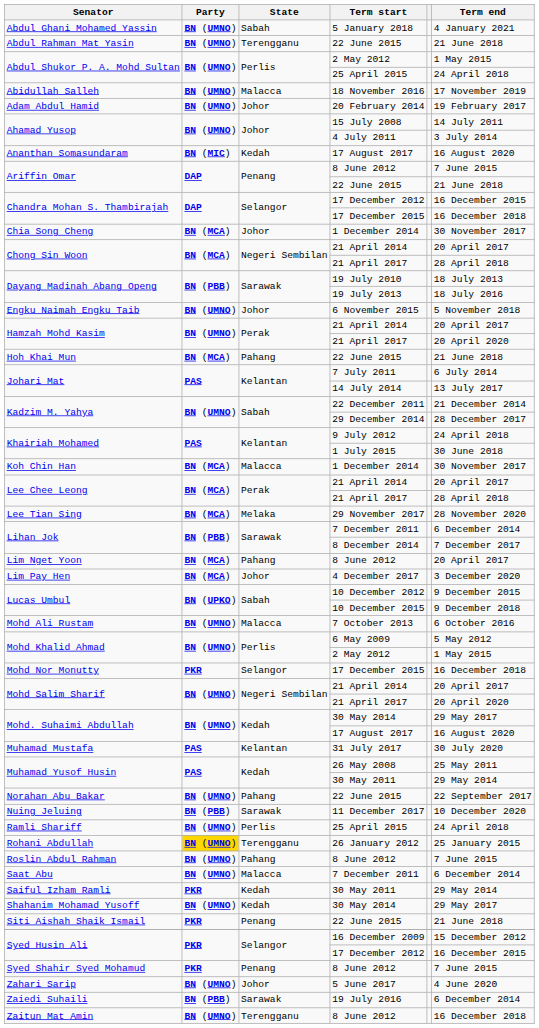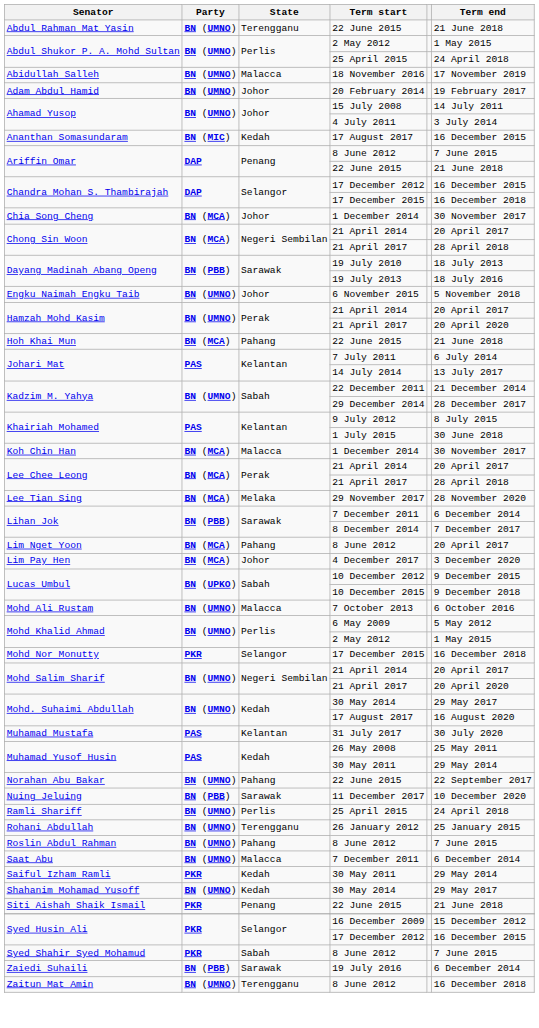- row: (82, 28)
(474, 153) 16 August 2020 -> (480, 138) 16 December 2015
(471, 436) 24 April 2018 -> (465, 420) 8 July 2015
(210, 843) gold background -> (210, 828) no background
(258, 969) Penang -> (255, 953) Sabah
- row: (41, 984)
